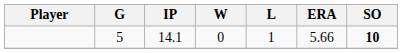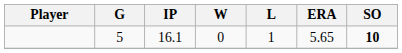(170, 37) 14.1 -> (170, 37) 16.1
(322, 37) 5.66 -> (322, 37) 5.65
